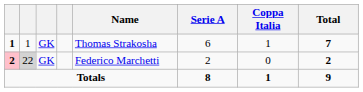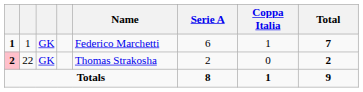(116, 43) Thomas Strakosha -> (117, 43) Federico Marchetti
(28, 60) lightgrey background -> (28, 60) no background
(117, 60) Federico Marchetti -> (116, 60) Thomas Strakosha
